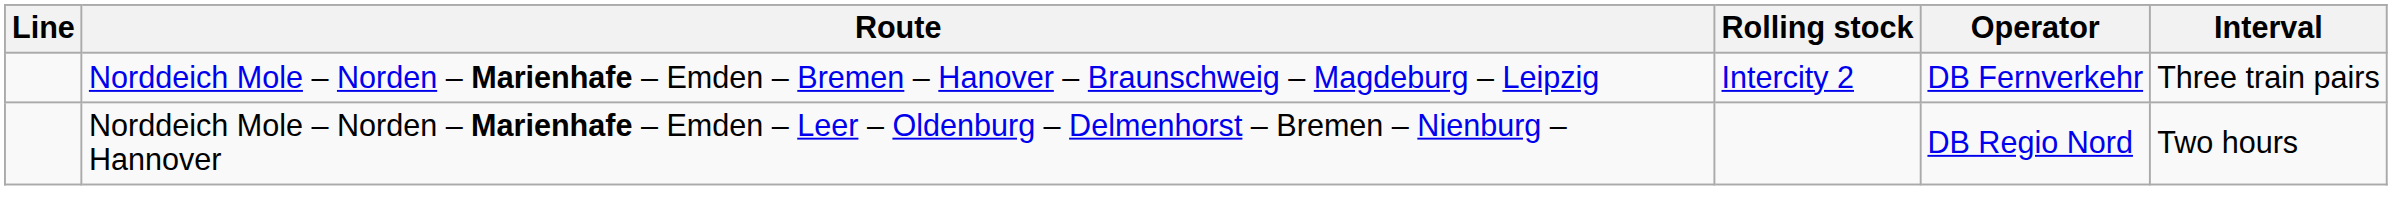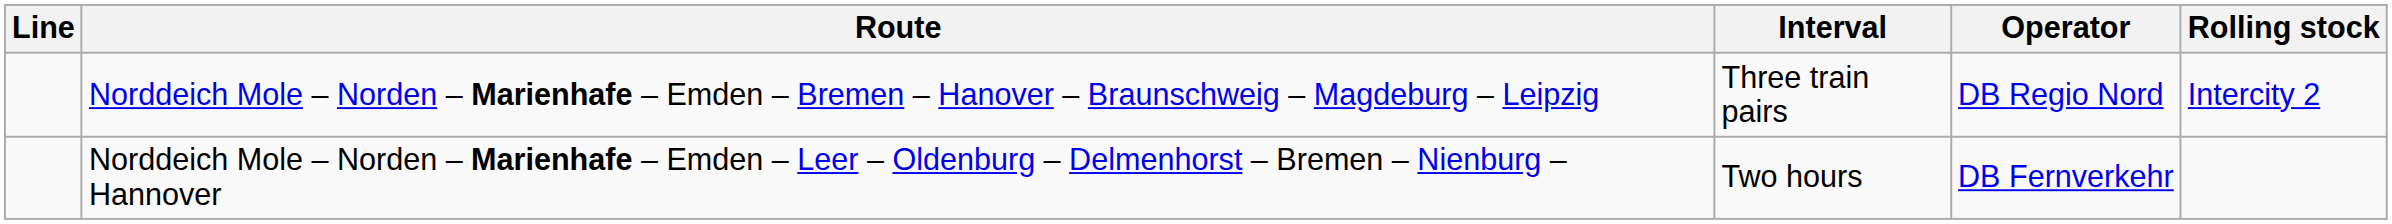columns swapped: (2268, 28) <-> (1817, 28)
(2035, 77) DB Fernverkehr -> (2061, 94) DB Regio Nord
(2030, 142) DB Regio Nord -> (2066, 177) DB Fernverkehr
